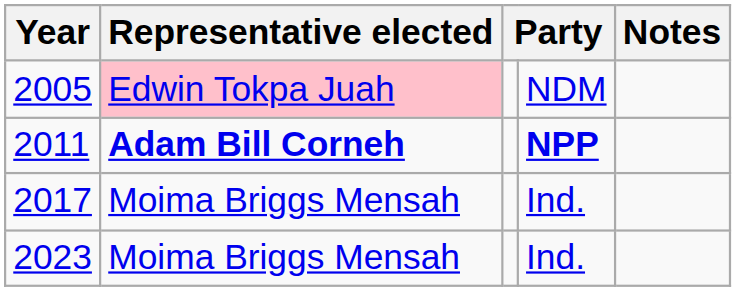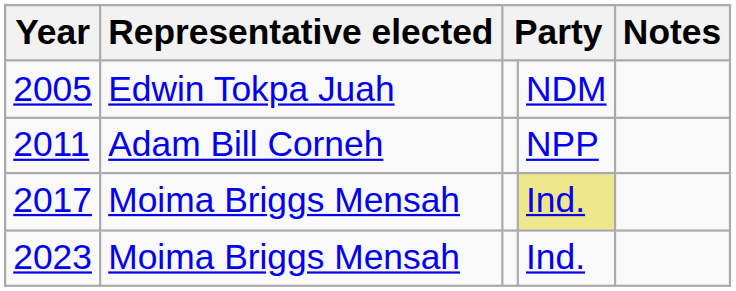(251, 88) pink background -> (251, 88) no background
(257, 144) bold -> (246, 144) normal
(562, 144) bold -> (562, 144) normal
(556, 200) no background -> (556, 200) khaki background
